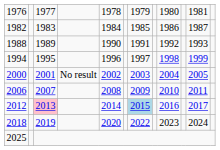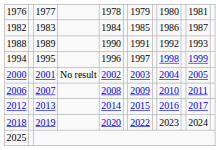(46, 106) pink background -> (46, 106) no background
(140, 106) lightblue background -> (140, 106) no background
